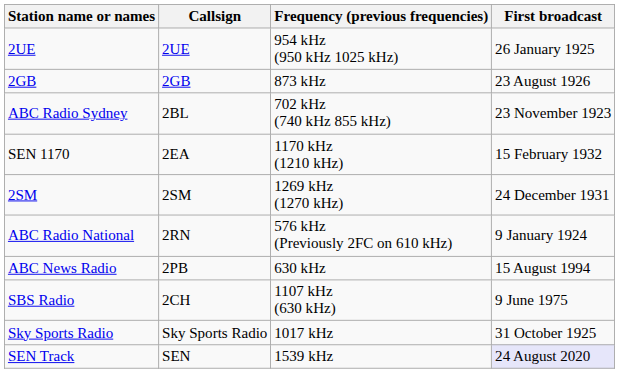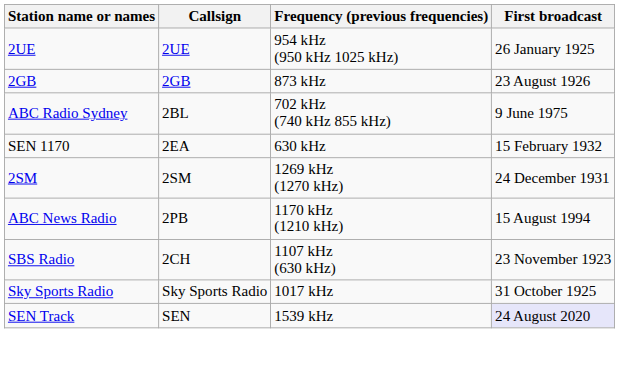(553, 113) 23 November 1923 -> (531, 113) 9 June 1975
(309, 154) 1170 kHz (1210 kHz) -> (300, 145) 630 kHz
- row: (71, 235)
(300, 267) 630 kHz -> (309, 218) 1170 kHz (1210 kHz)
(531, 300) 9 June 1975 -> (553, 259) 23 November 1923
